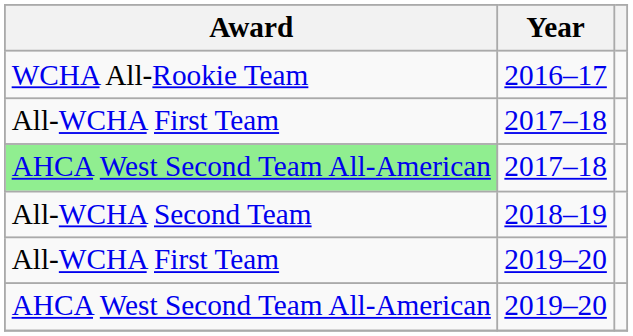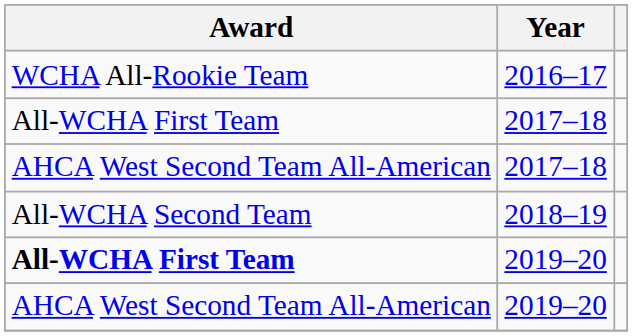(251, 167) lightgreen background -> (251, 167) no background
(145, 259) normal -> (153, 259) bold
